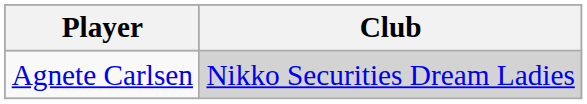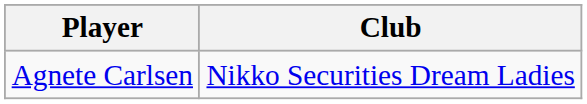(391, 74) lightgrey background -> (391, 74) no background
